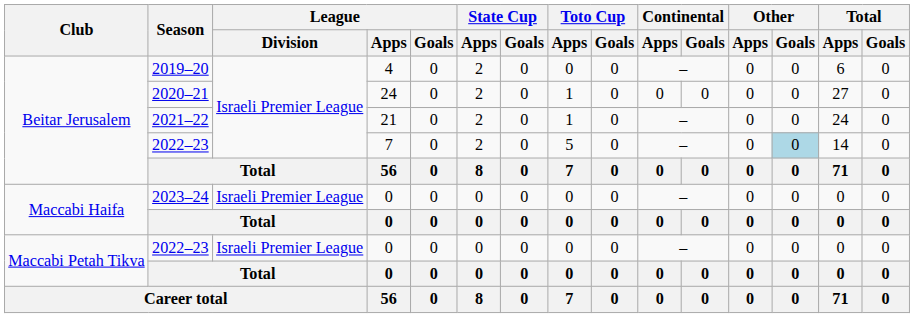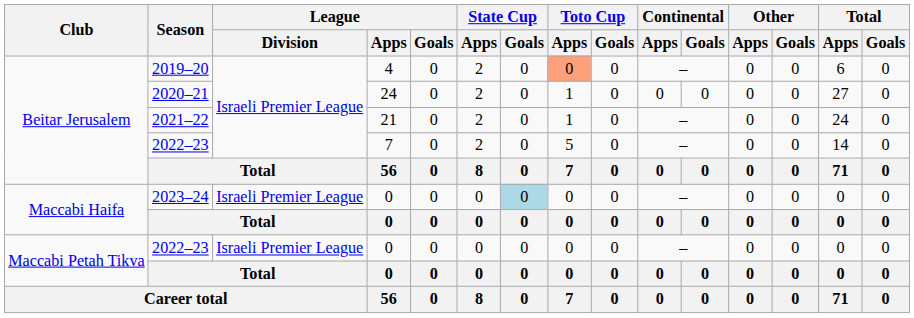(569, 68) no background -> (569, 68) lightsalmon background
(795, 145) lightblue background -> (795, 145) no background
(524, 196) no background -> (524, 196) lightblue background
